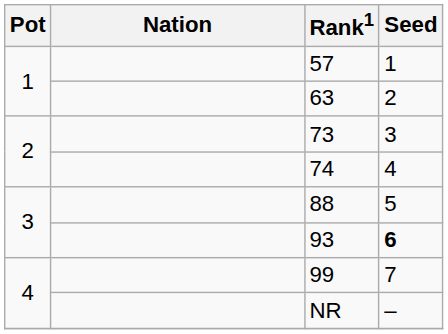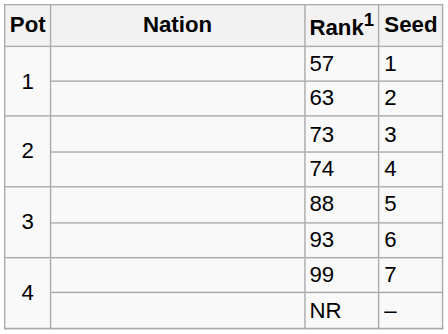(391, 239) bold -> (391, 239) normal
